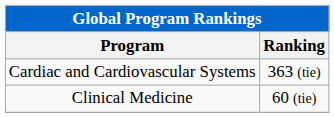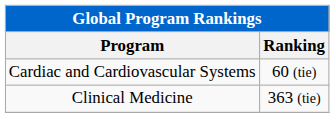(294, 71) 363 (tie) -> (294, 71) 60 (tie)
(294, 98) 60 (tie) -> (294, 98) 363 (tie)
